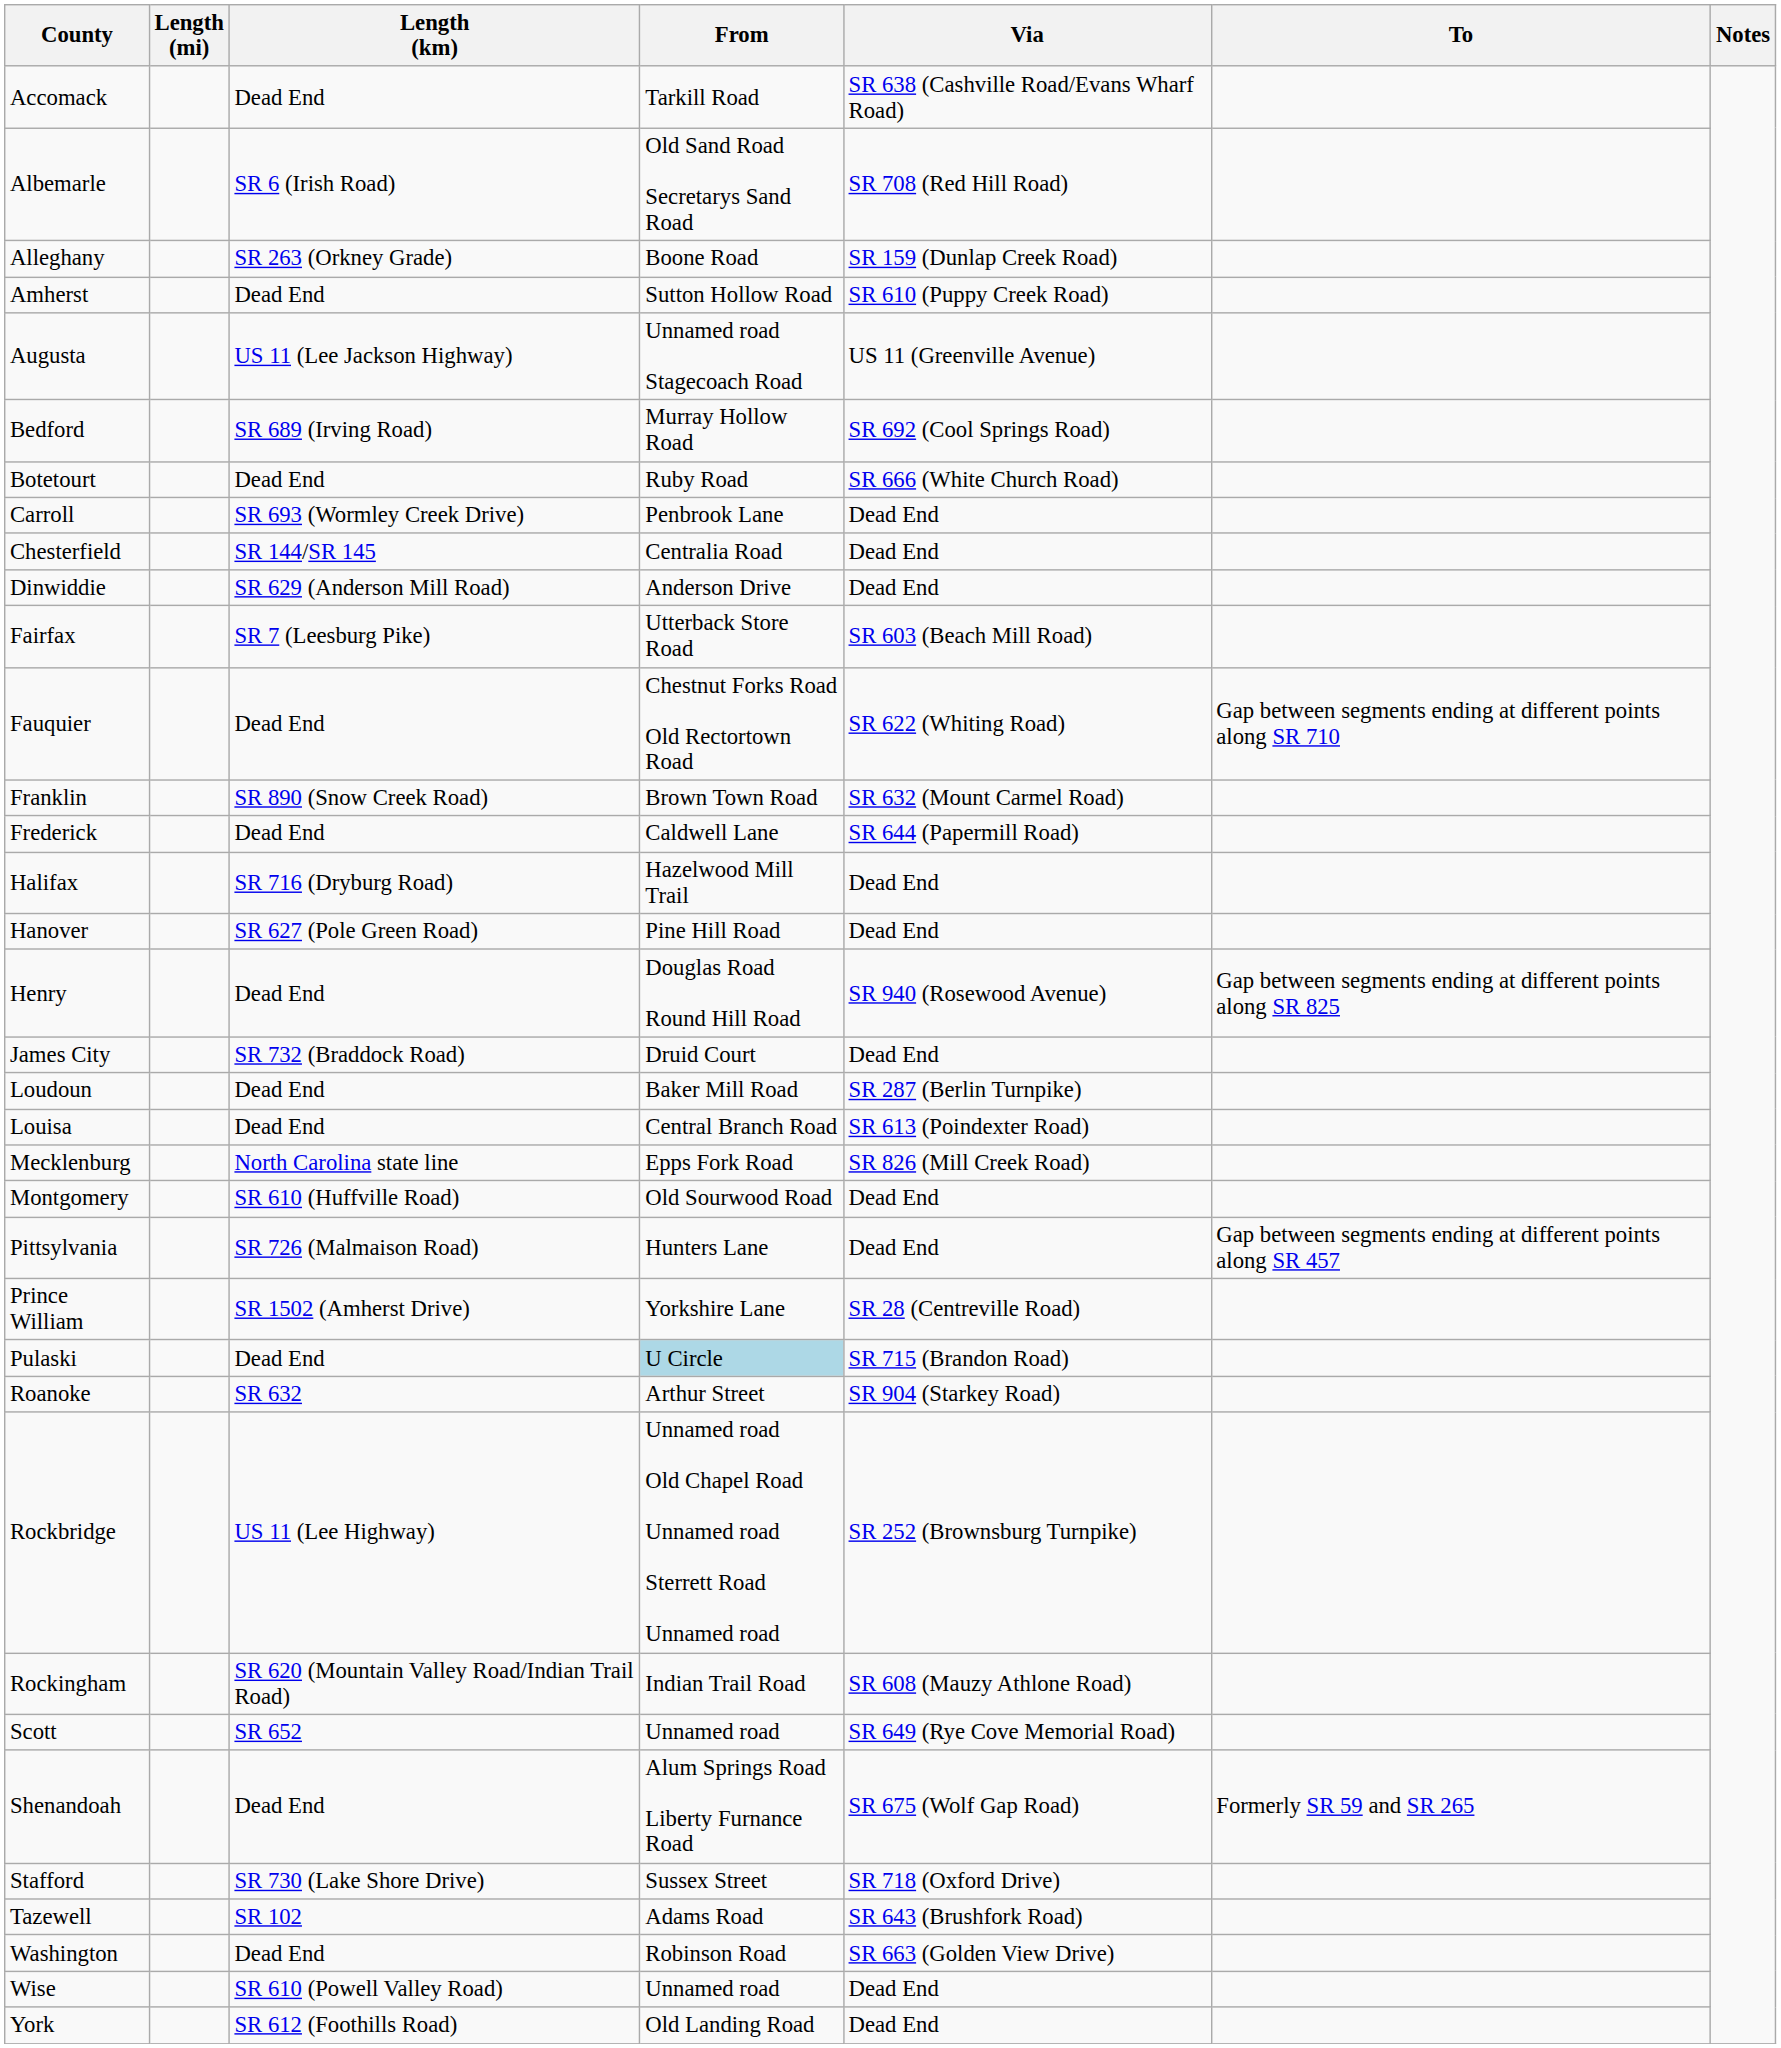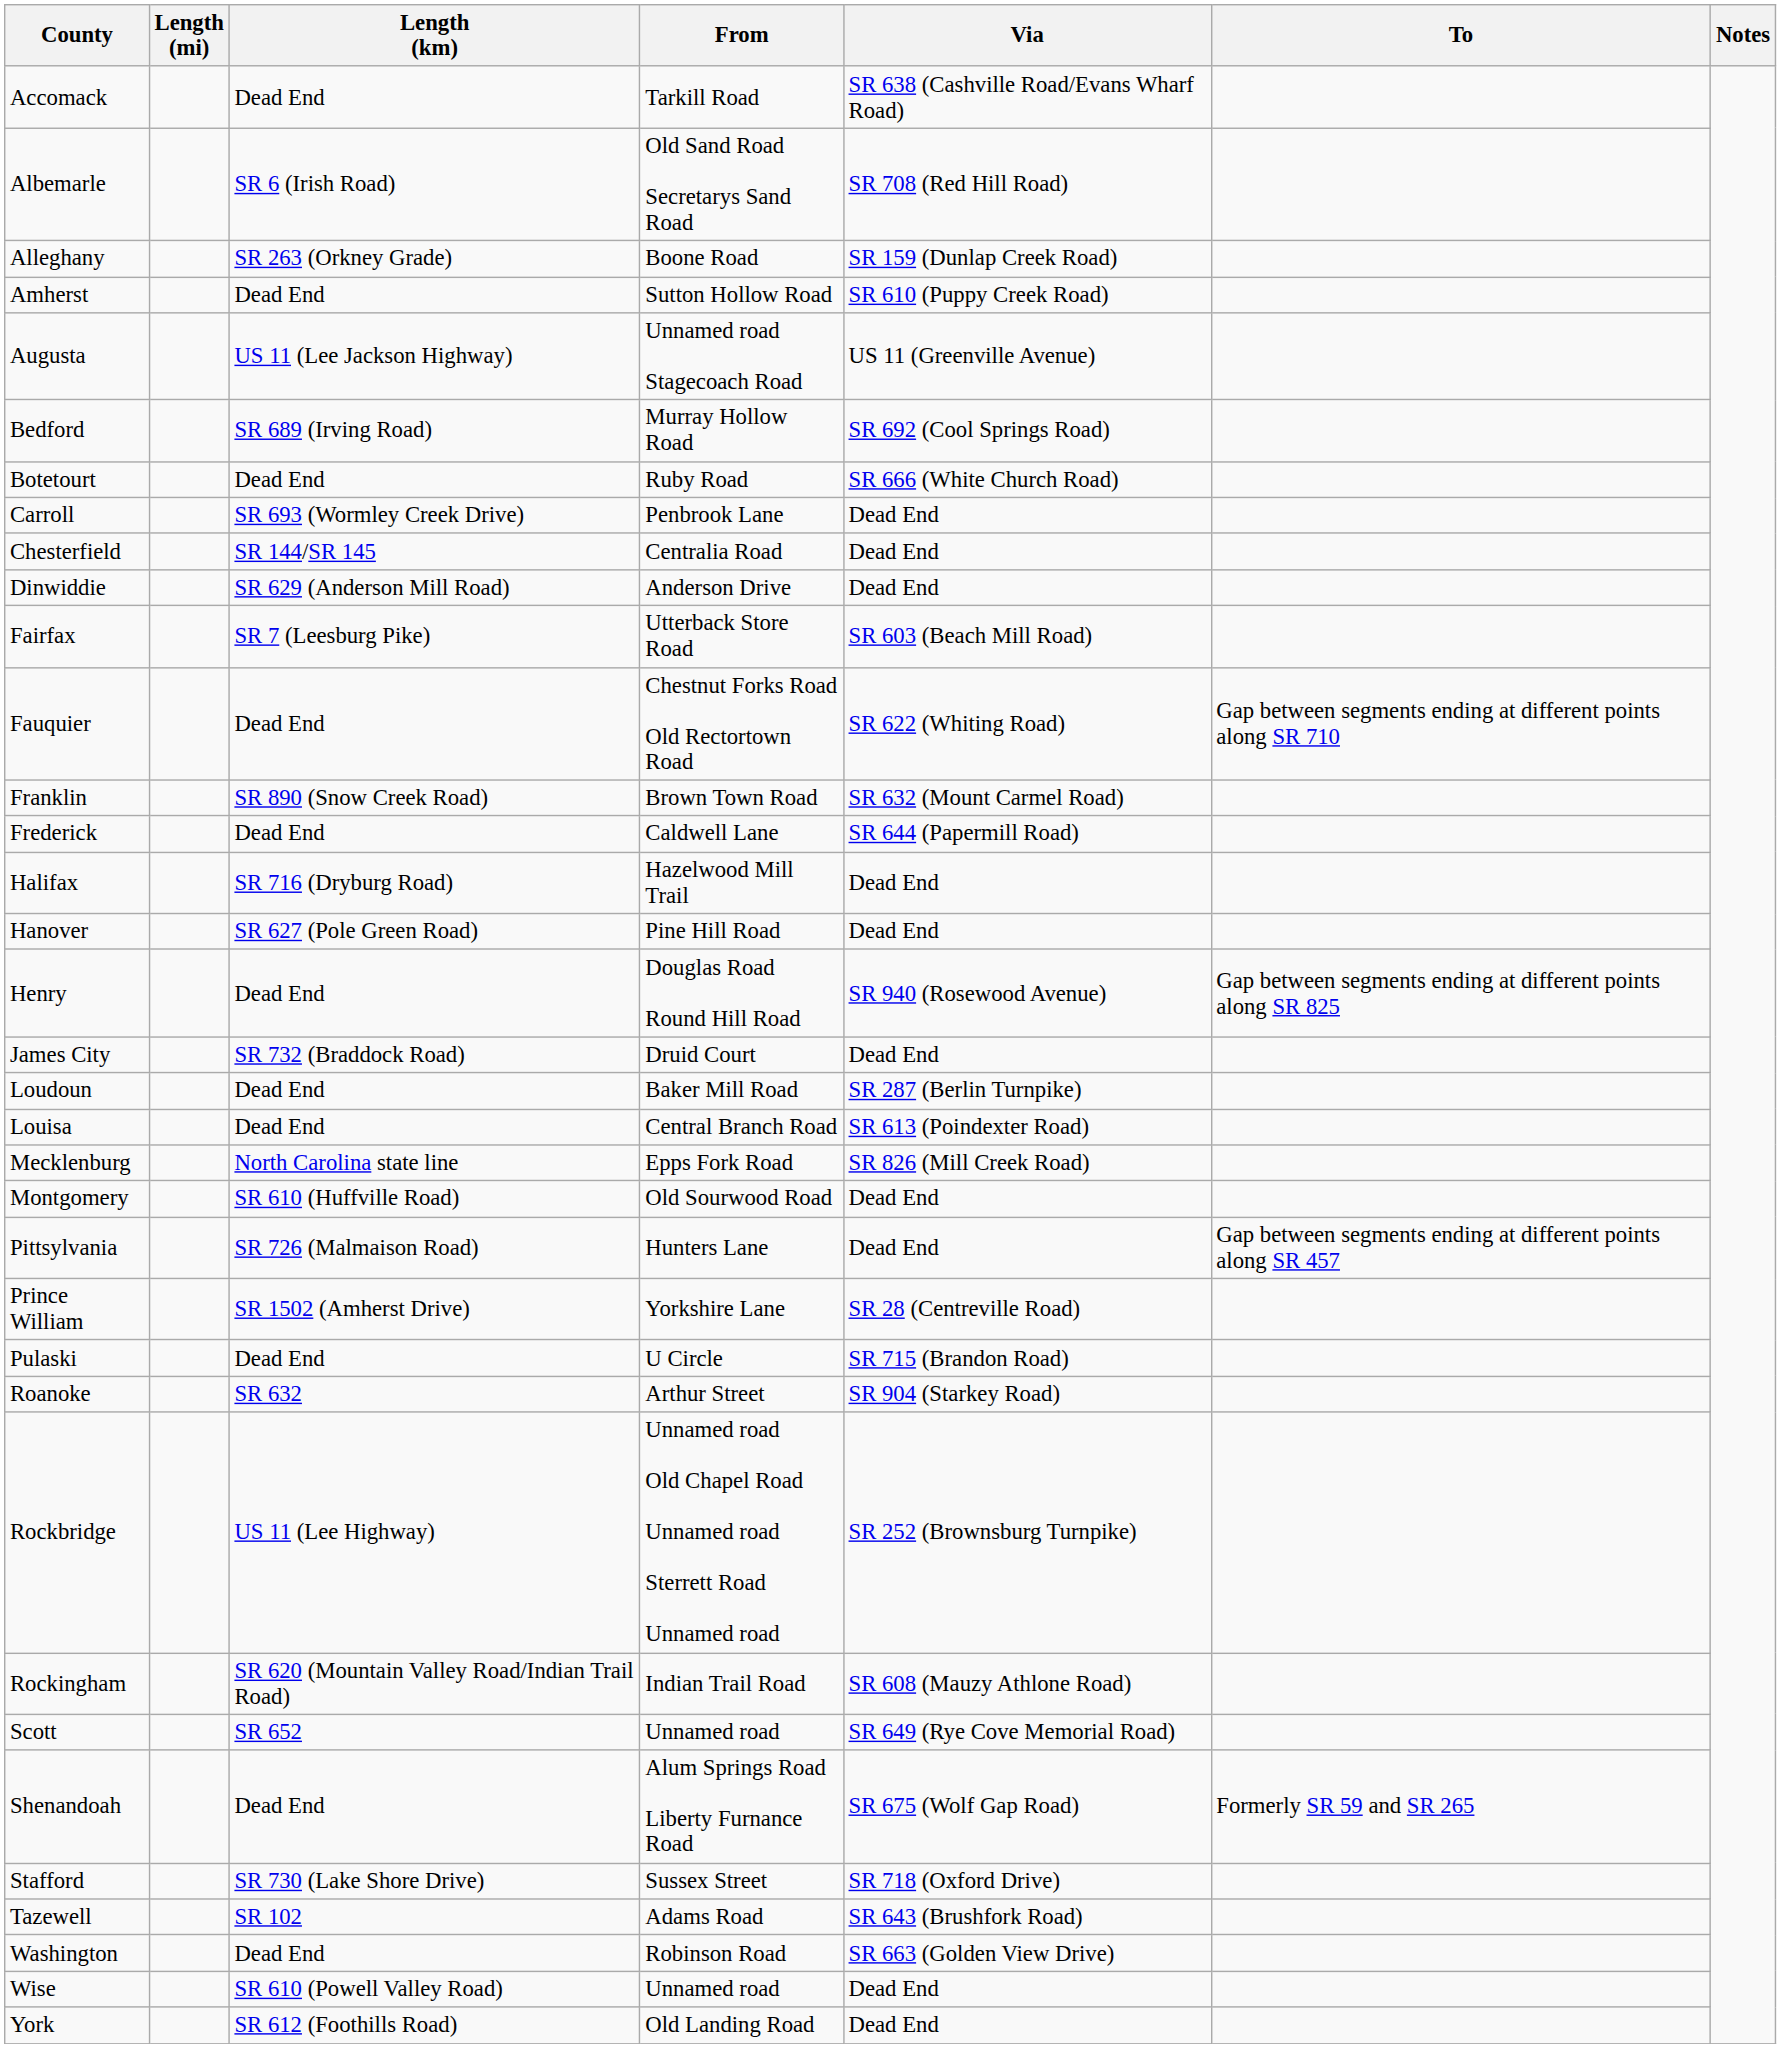(684, 1357) lightblue background -> (684, 1357) no background
